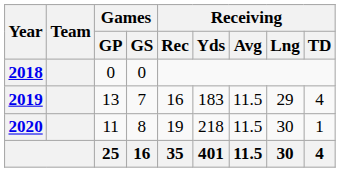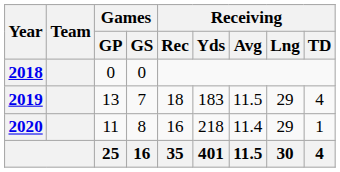(175, 99) 16 -> (175, 99) 18
(175, 126) 19 -> (175, 126) 16
(248, 126) 11.5 -> (248, 126) 11.4
(285, 126) 30 -> (285, 126) 29
